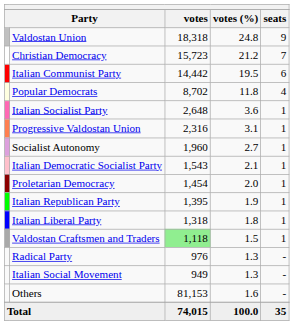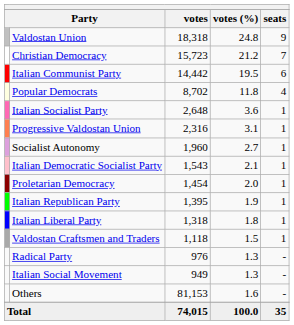(196, 238) lightgreen background -> (196, 238) no background
